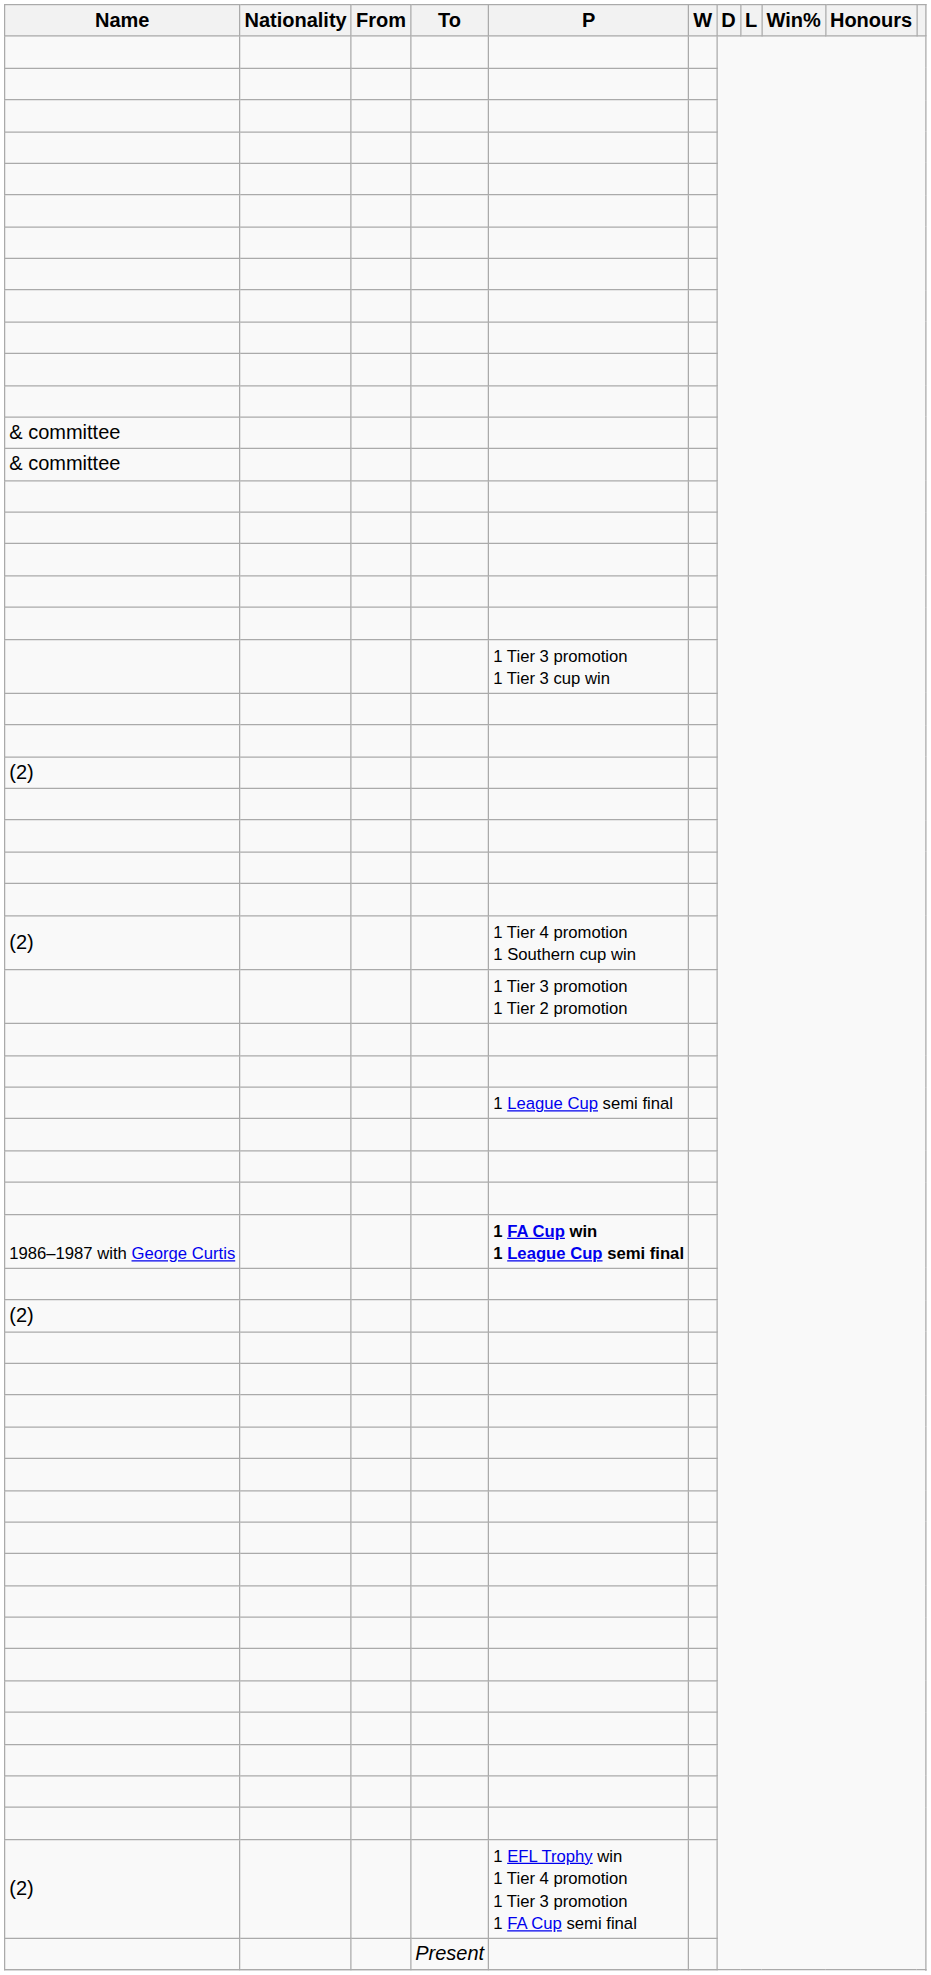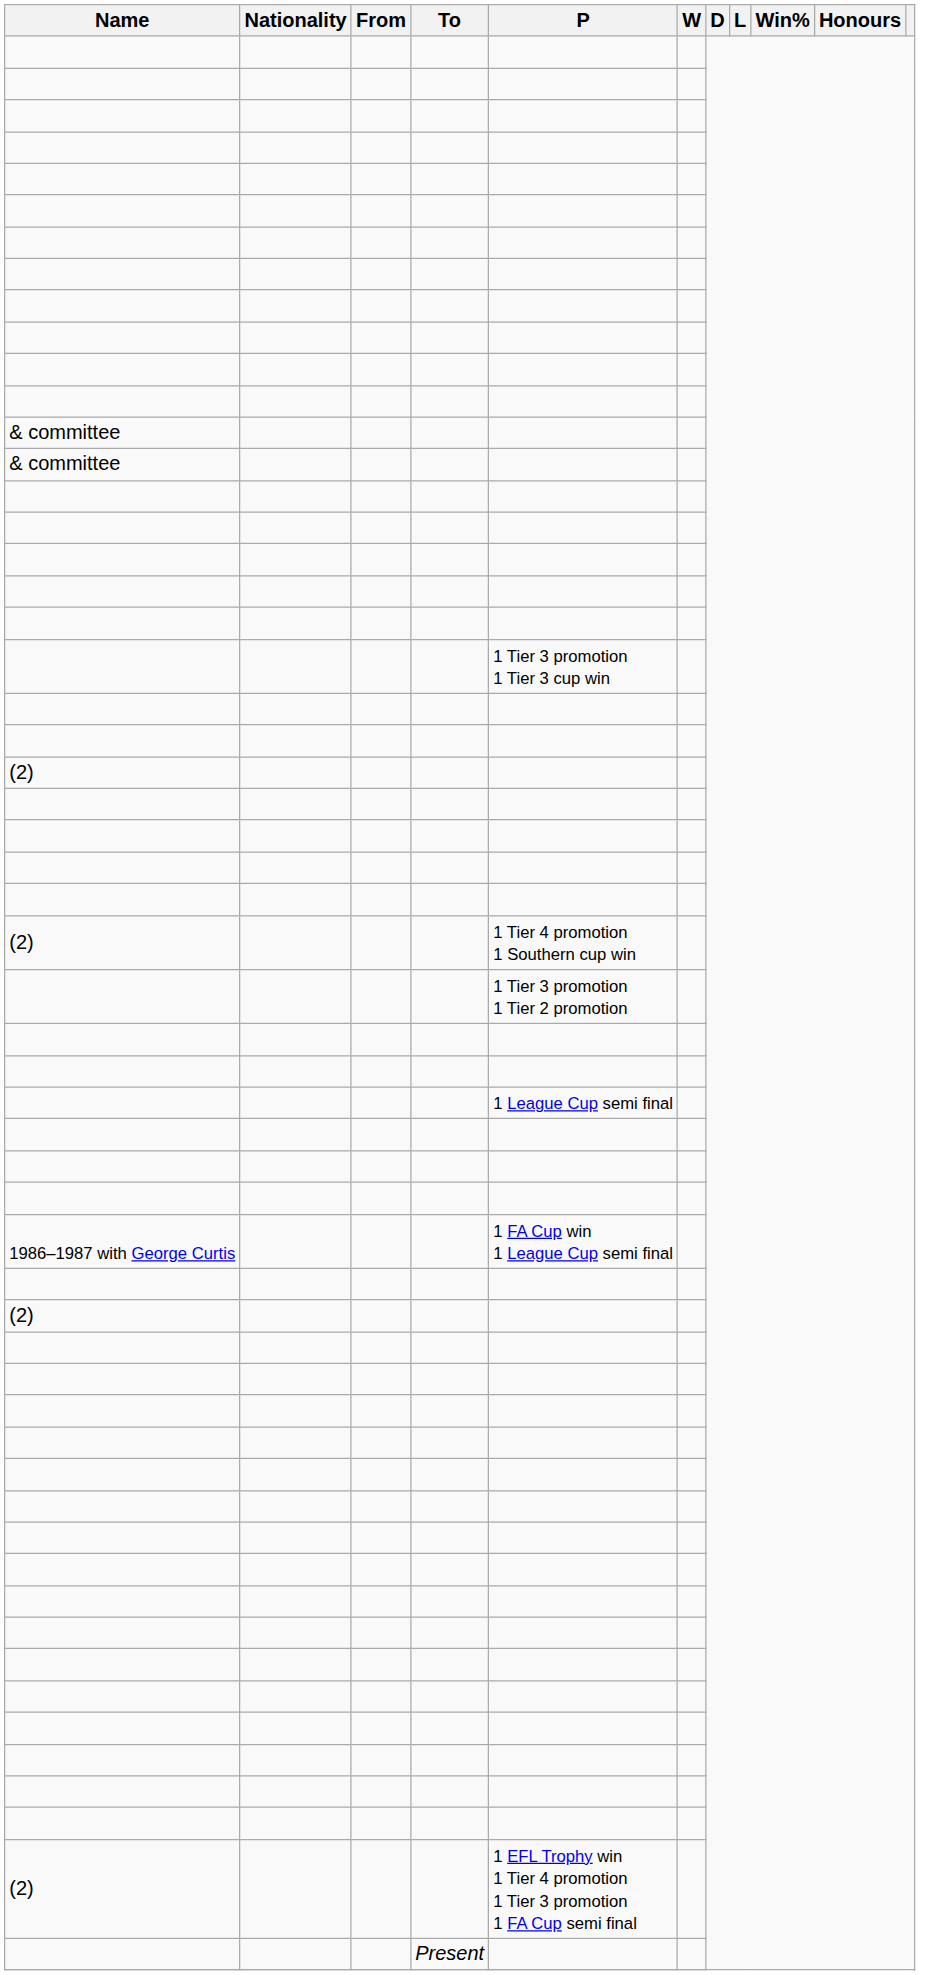(589, 1240) bold -> (583, 1242) normal
